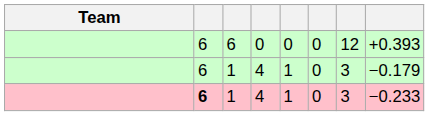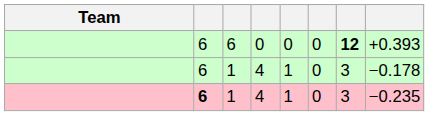(350, 44) normal -> (350, 44) bold
(395, 70) −0.179 -> (395, 70) −0.178
(395, 96) −0.233 -> (395, 96) −0.235
